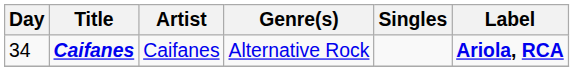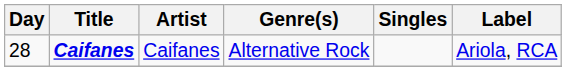(20, 50) 34 -> (20, 50) 28
(510, 50) bold -> (507, 50) normal
